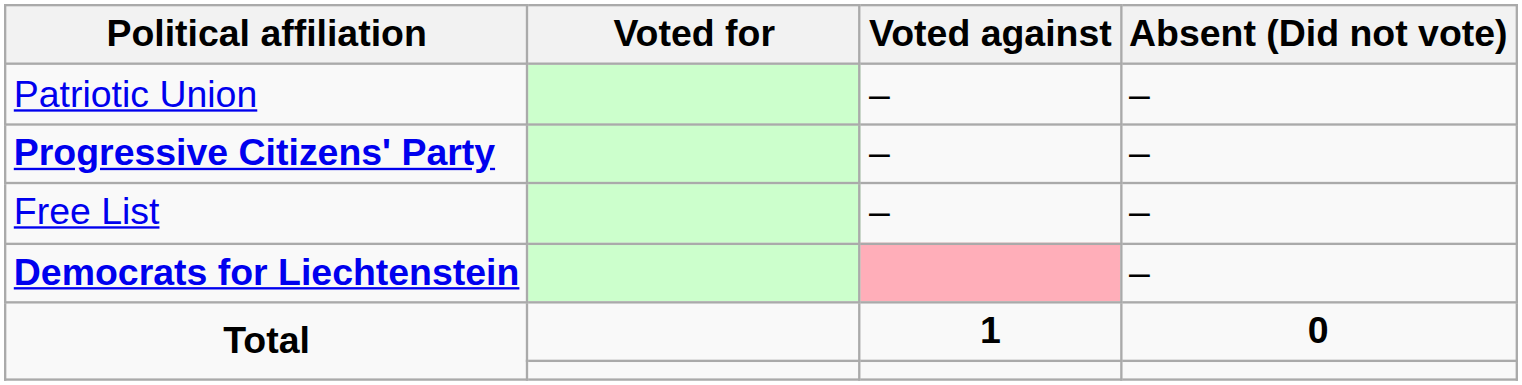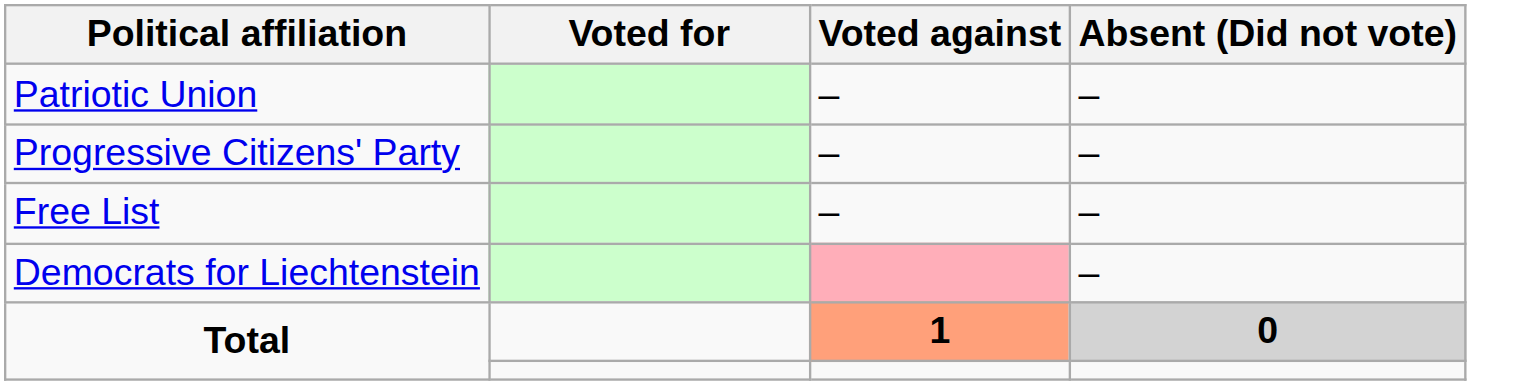(254, 152) bold -> (237, 152) normal
(267, 271) bold -> (247, 271) normal
(990, 331) no background -> (940, 331) lightsalmon background
(1318, 331) no background -> (1268, 331) lightgrey background
